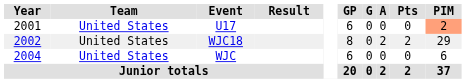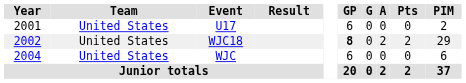(444, 26) lightsalmon background -> (444, 26) no background
(350, 41) normal -> (350, 41) bold
